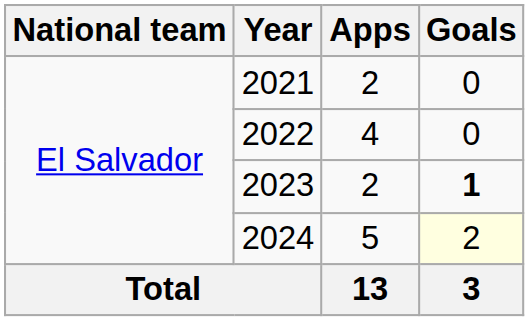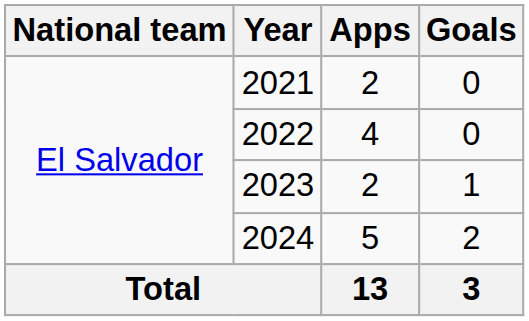(471, 185) bold -> (471, 185) normal
(471, 237) lightyellow background -> (471, 237) no background
